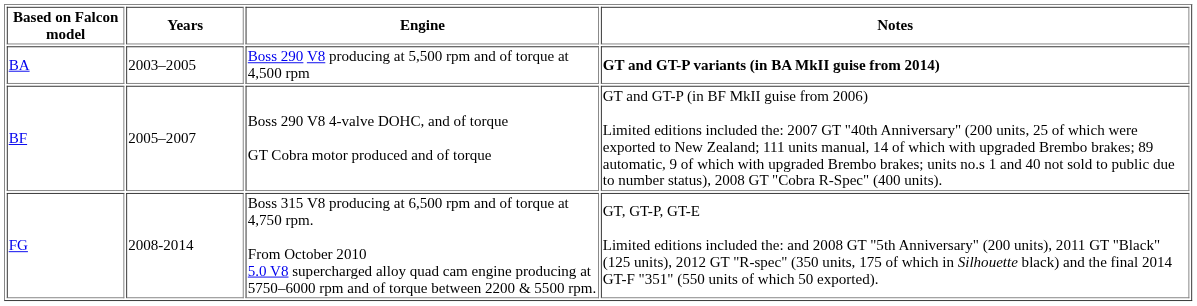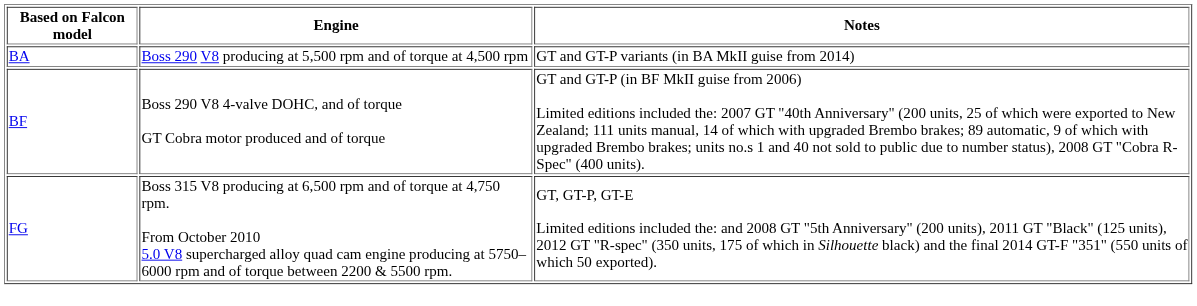- column: (185, 25)
(771, 65) bold -> (695, 56) normal
